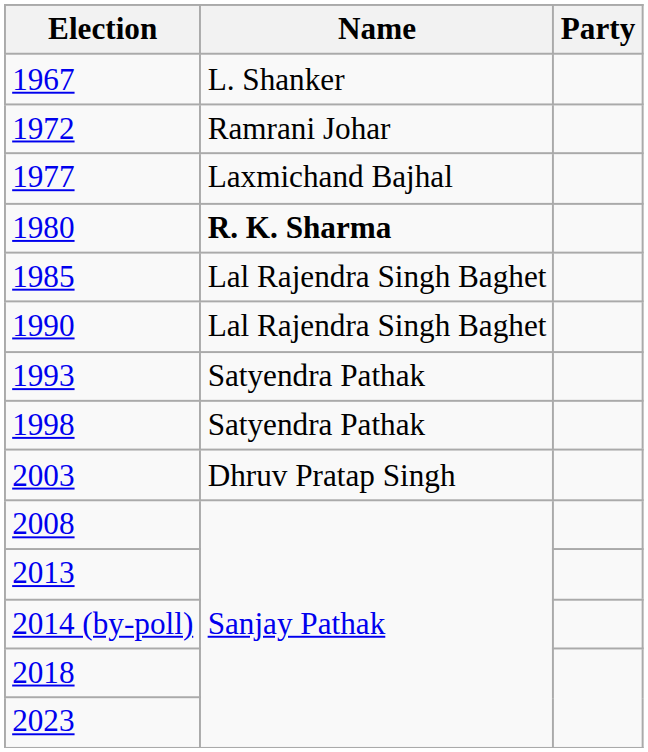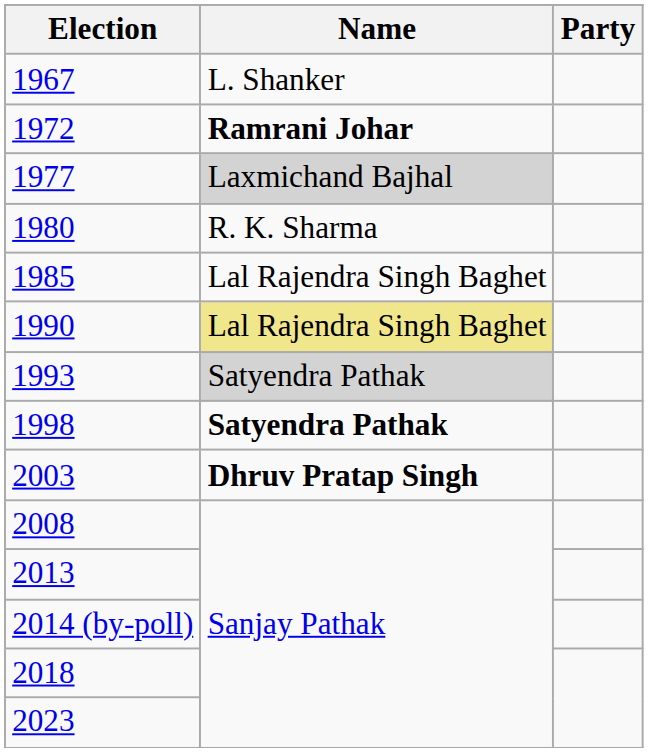(299, 128) normal -> (310, 128) bold
(330, 177) no background -> (330, 177) lightgrey background
(300, 227) bold -> (293, 227) normal
(377, 326) no background -> (377, 326) khaki background
(316, 375) no background -> (316, 375) lightgrey background
(316, 425) normal -> (328, 425) bold
(332, 474) normal -> (343, 474) bold
